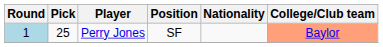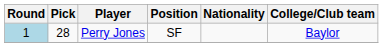(63, 33) 25 -> (63, 33) 28
(323, 33) lightsalmon background -> (323, 33) no background
